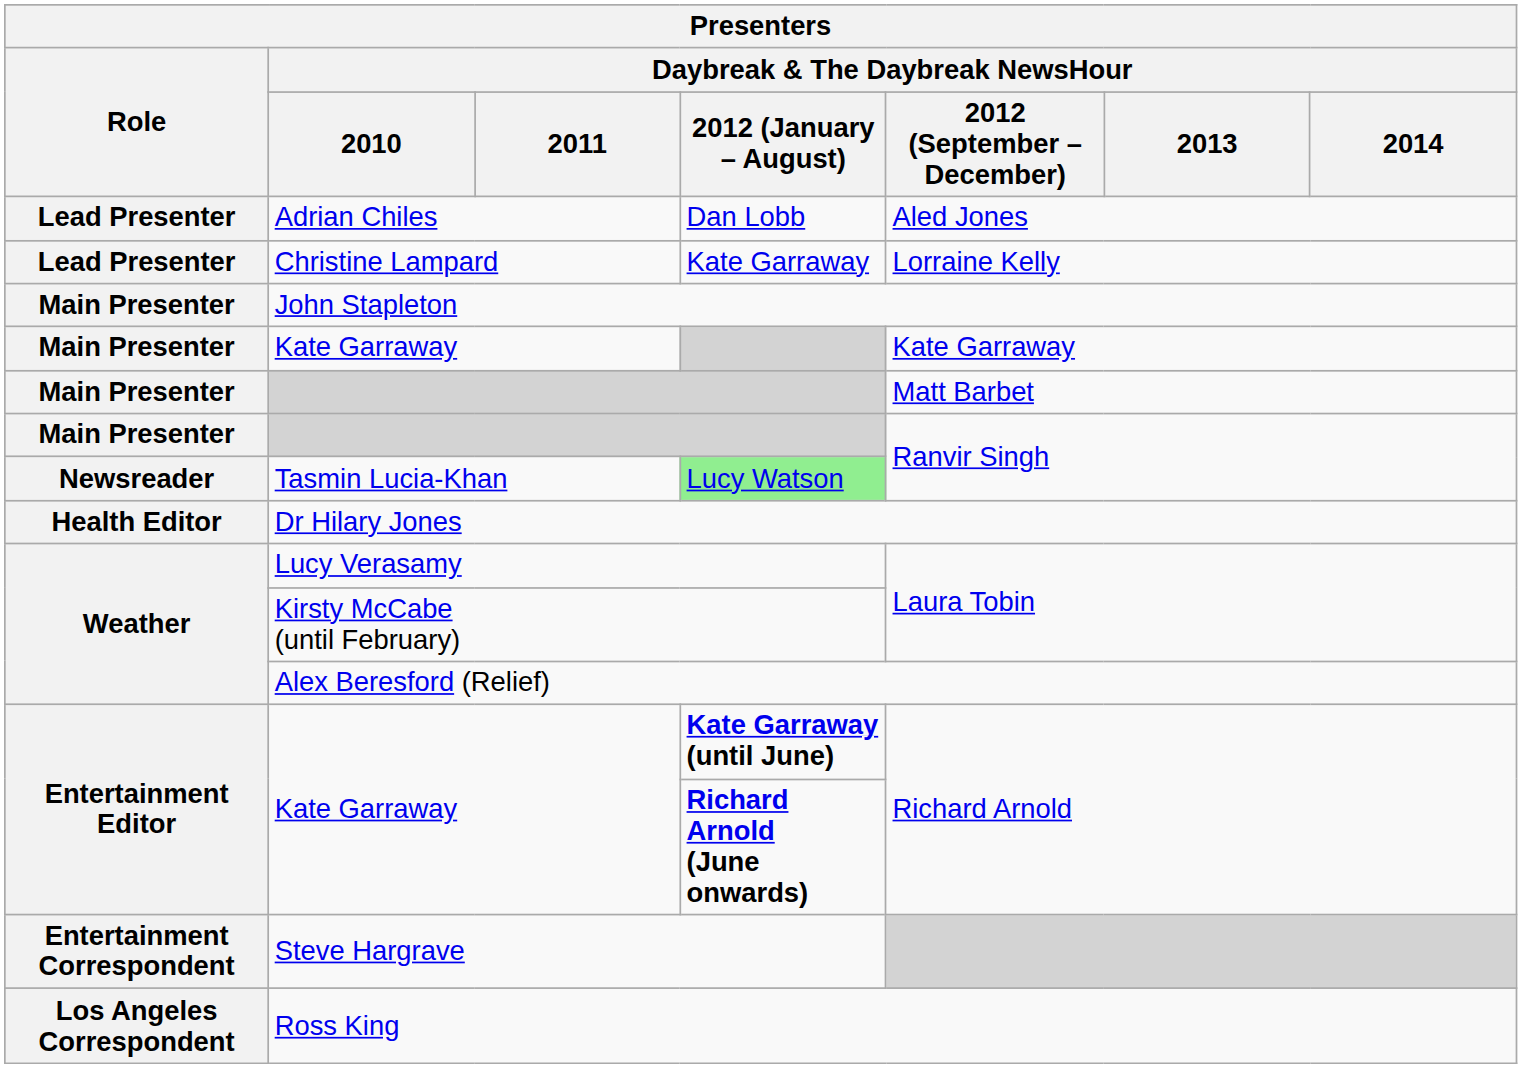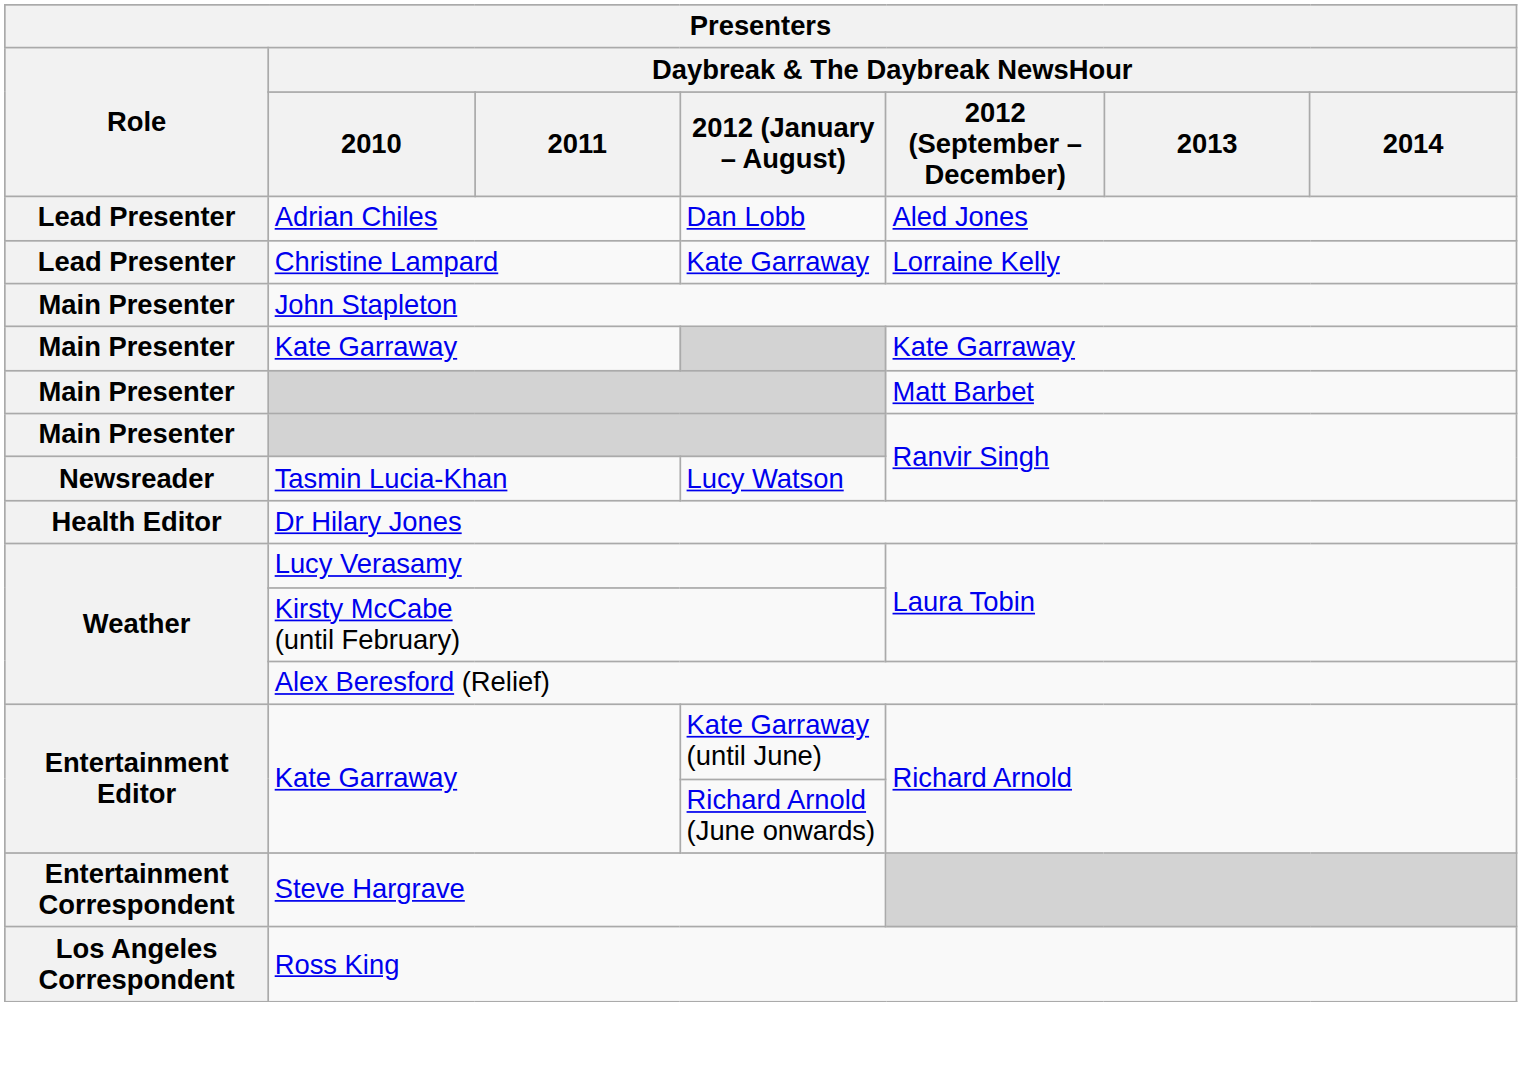(765, 478) lightgreen background -> (765, 478) no background
(782, 741) bold -> (778, 741) normal
(747, 846) bold -> (781, 815) normal
